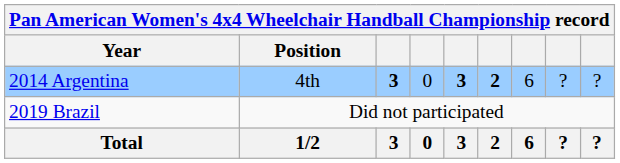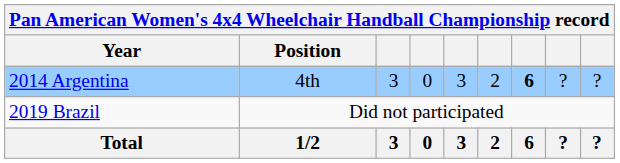(394, 81) bold -> (394, 81) normal
(461, 81) bold -> (461, 81) normal
(495, 81) bold -> (495, 81) normal
(529, 81) normal -> (529, 81) bold
